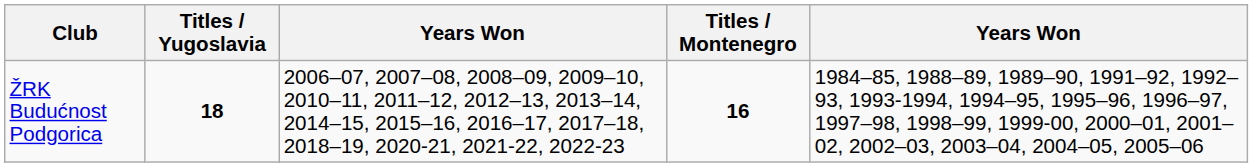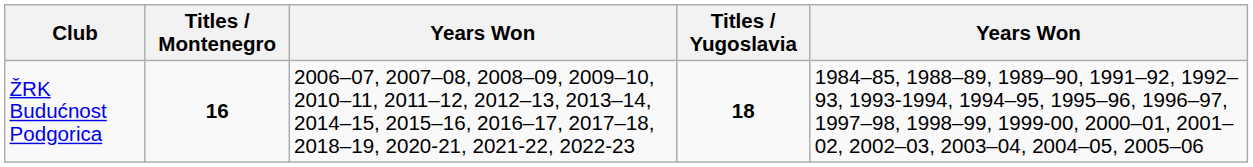columns swapped: (738, 33) <-> (212, 33)
